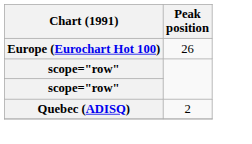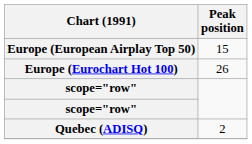+ row: (101, 48)
